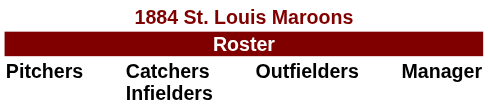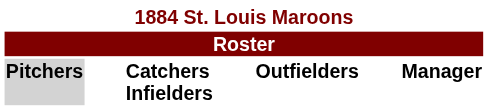(45, 71) no background -> (45, 71) lightgrey background
